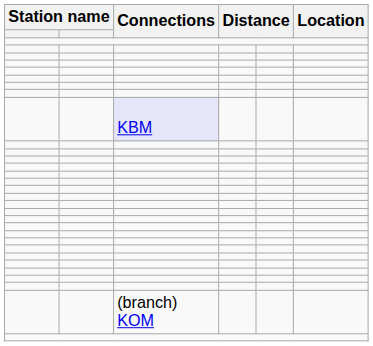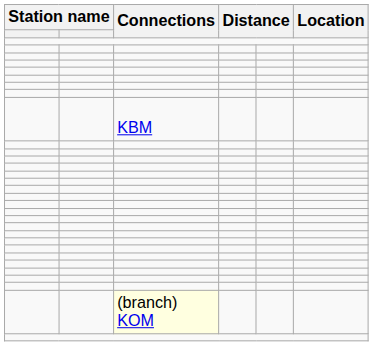(135, 128) lavender background -> (135, 128) no background
(147, 311) no background -> (147, 311) lightyellow background
